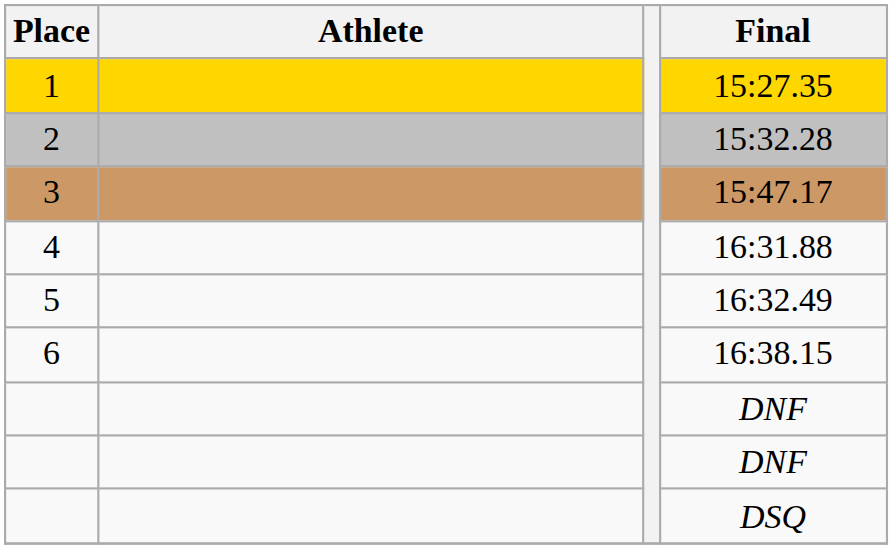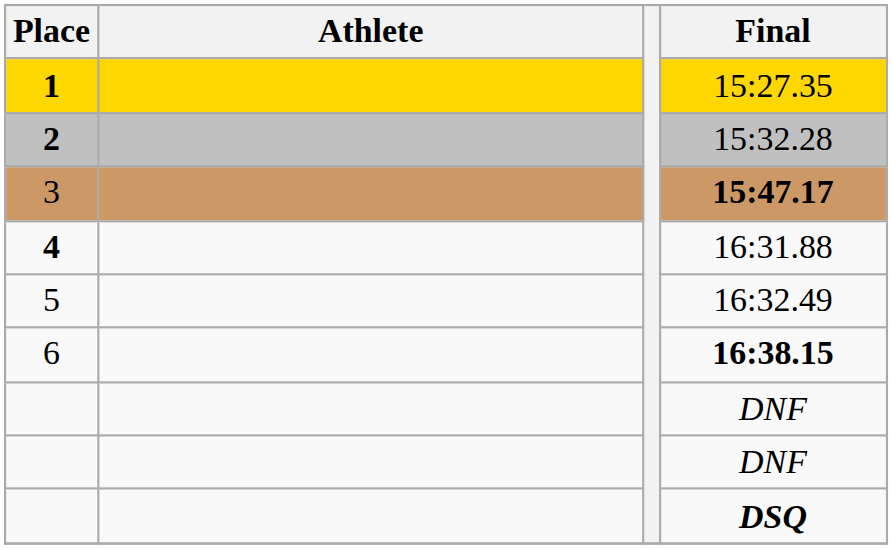(51, 85) normal -> (51, 85) bold
(51, 138) normal -> (51, 138) bold
(773, 192) normal -> (773, 192) bold
(51, 246) normal -> (51, 246) bold
(773, 354) normal -> (773, 354) bold
(773, 515) normal -> (773, 515) bold
